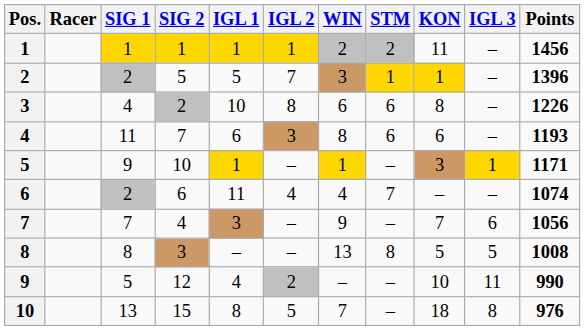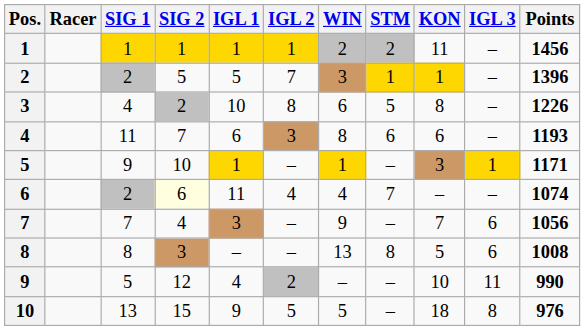(390, 106) 6 -> (390, 106) 5
(182, 194) no background -> (182, 194) lightyellow background
(492, 252) 5 -> (492, 252) 6
(236, 310) 8 -> (236, 310) 9
(342, 310) 7 -> (342, 310) 5
